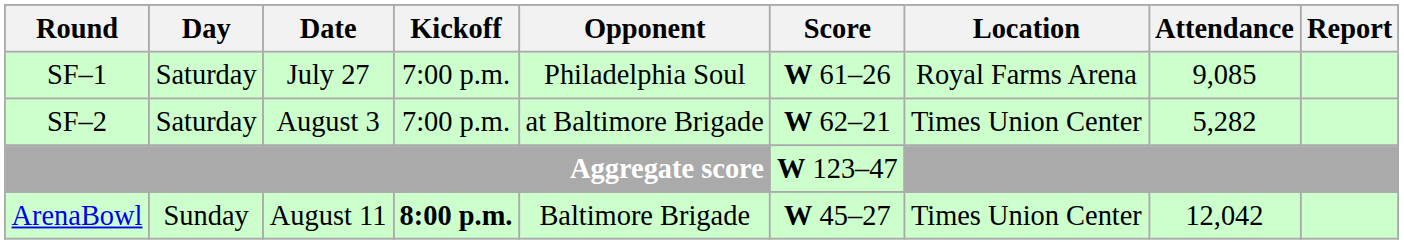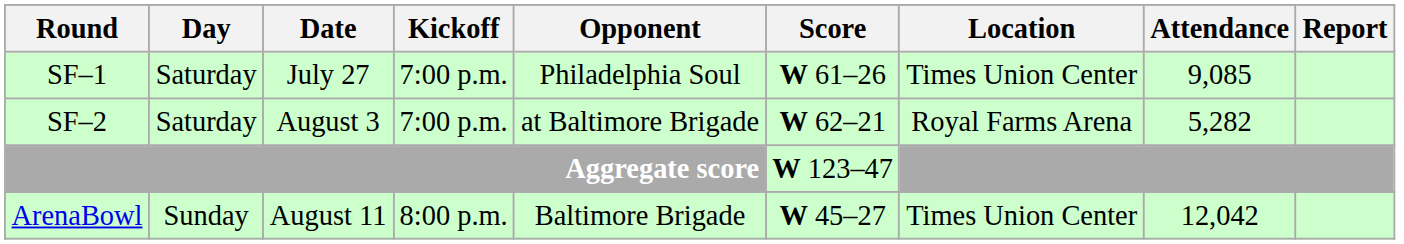(1026, 74) Royal Farms Arena -> (1022, 74) Times Union Center
(1026, 121) Times Union Center -> (1022, 121) Royal Farms Arena
(456, 215) bold -> (454, 215) normal
